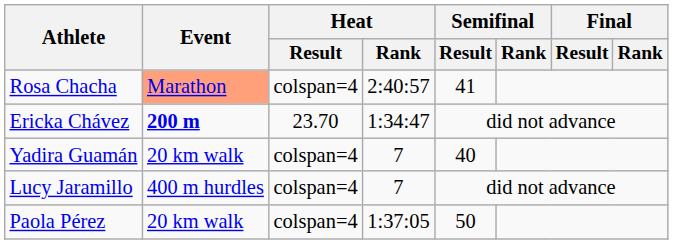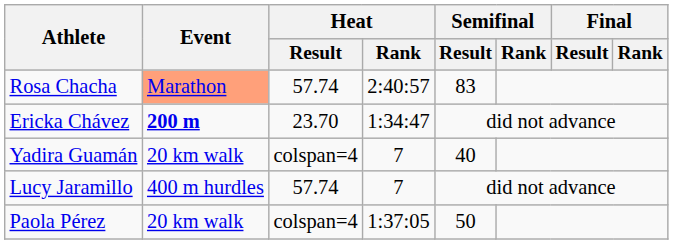(316, 87) colspan=4 -> (316, 87) 57.74
(465, 87) 41 -> (465, 87) 83
(316, 188) colspan=4 -> (316, 188) 57.74
